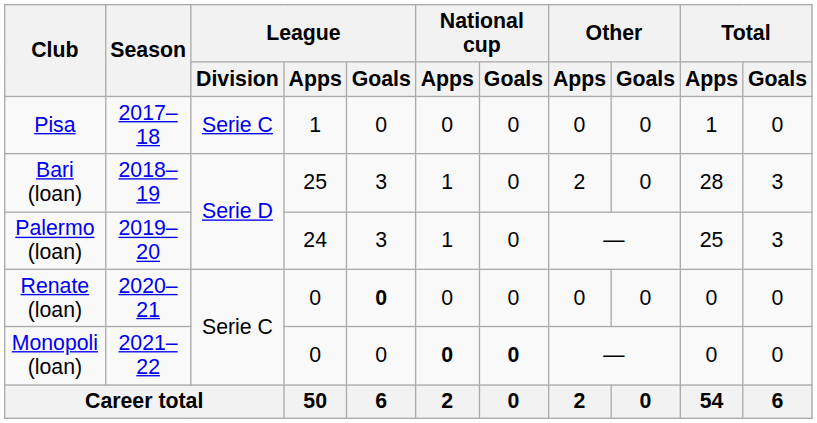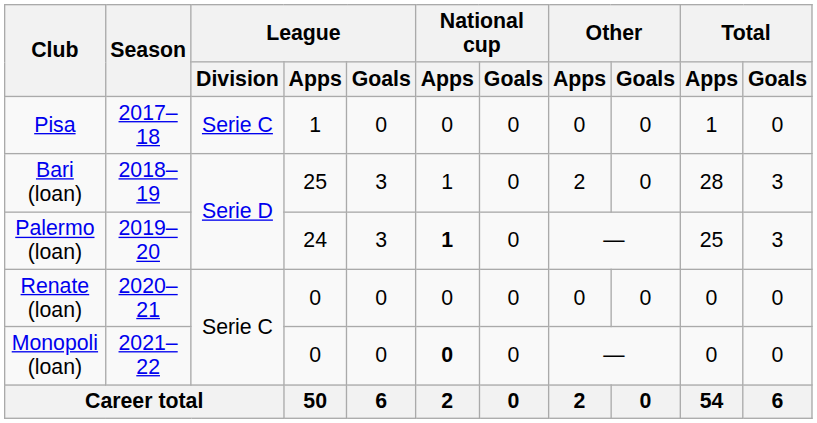(447, 240) normal -> (447, 240) bold
(381, 297) bold -> (381, 297) normal
(513, 355) bold -> (513, 355) normal
